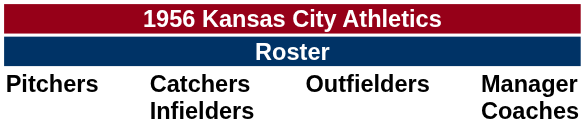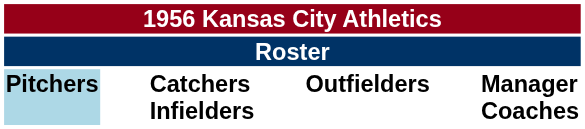(52, 84) no background -> (52, 84) lightblue background
